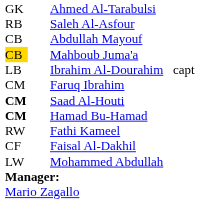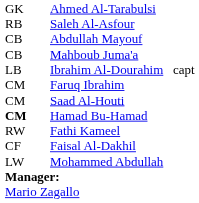(14, 54) gold background -> (14, 54) no background
(16, 100) bold -> (15, 100) normal
